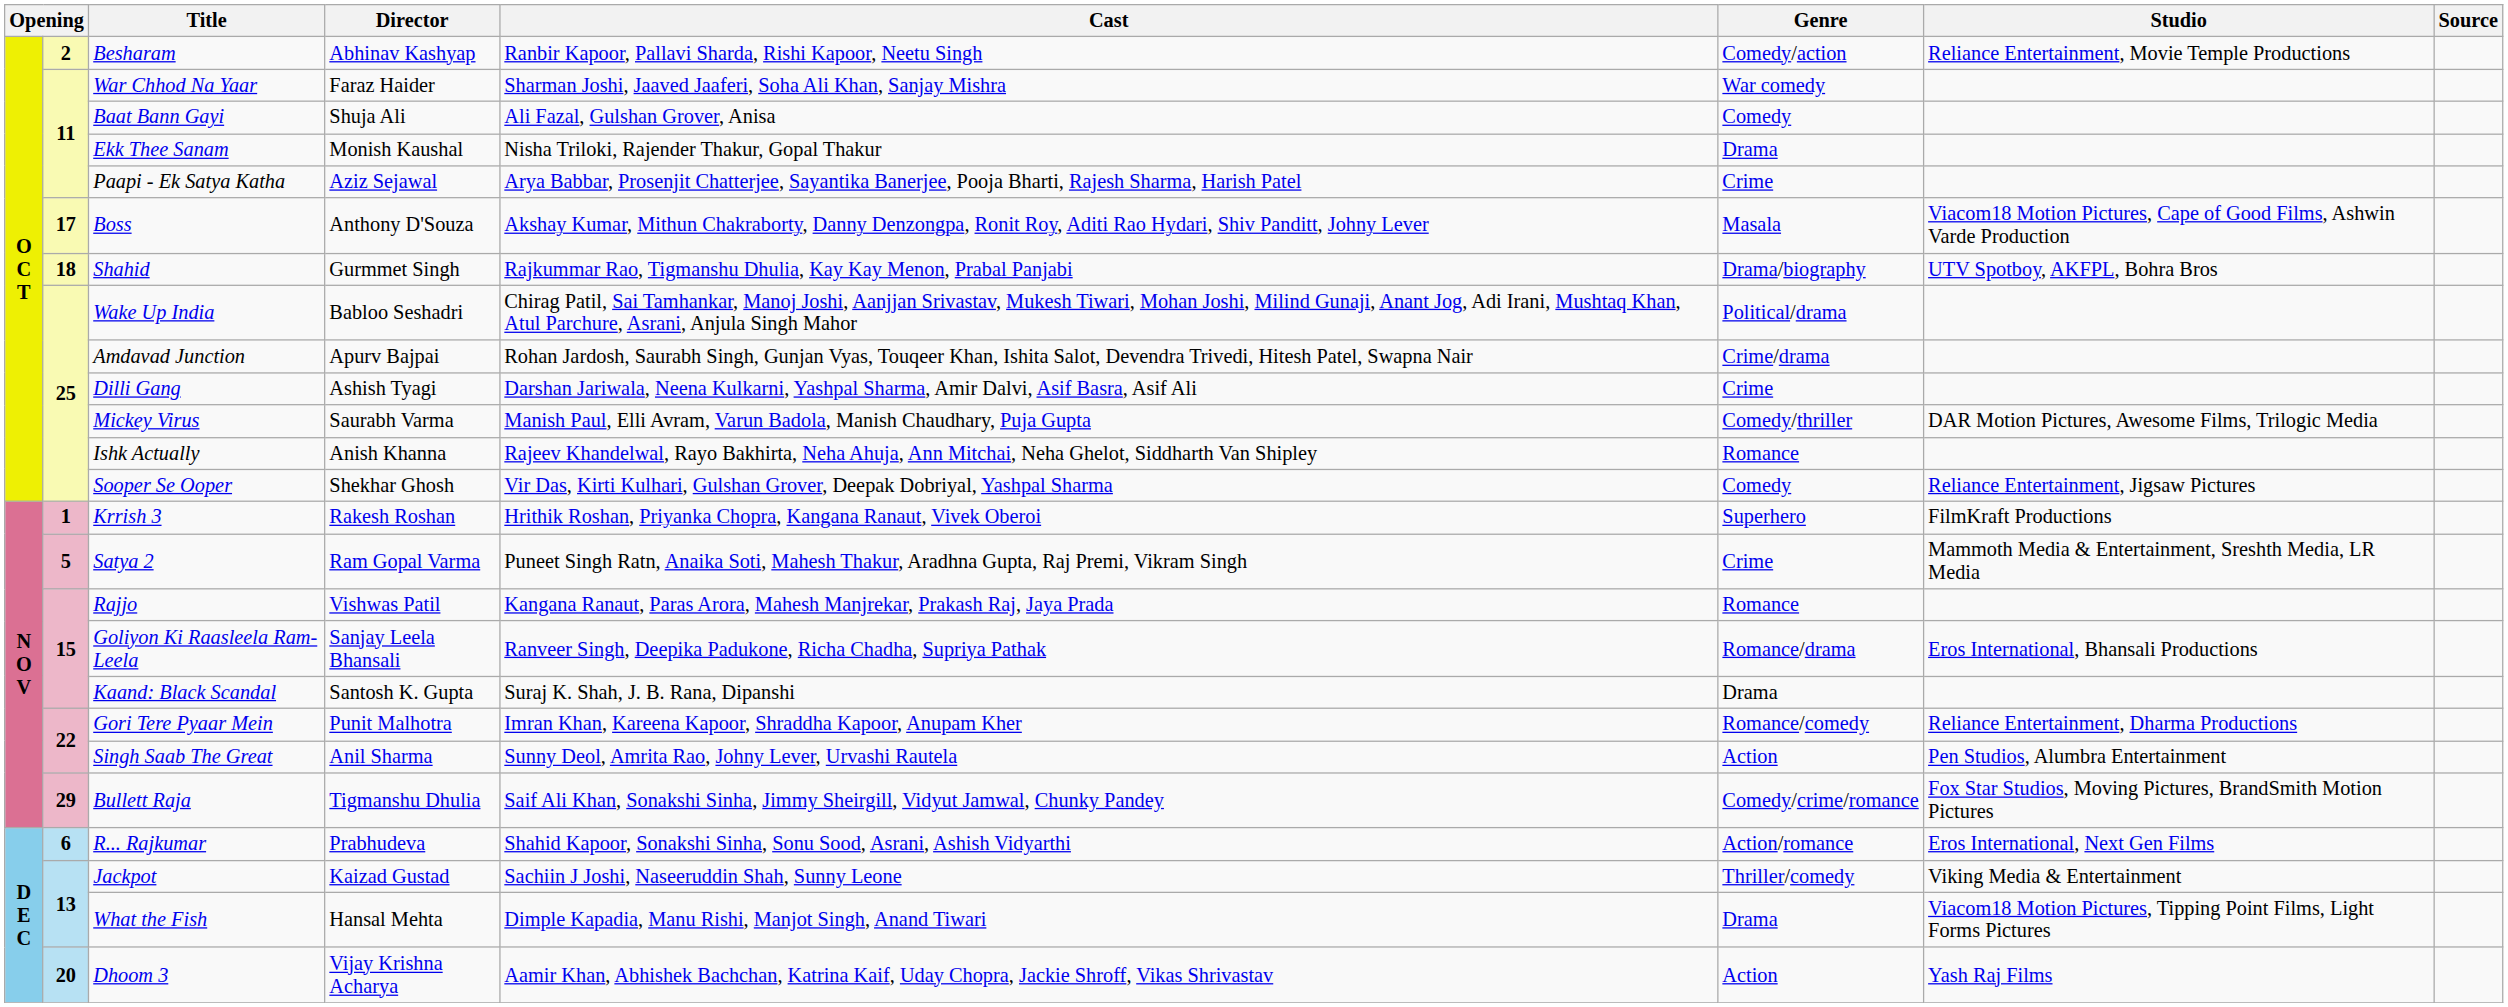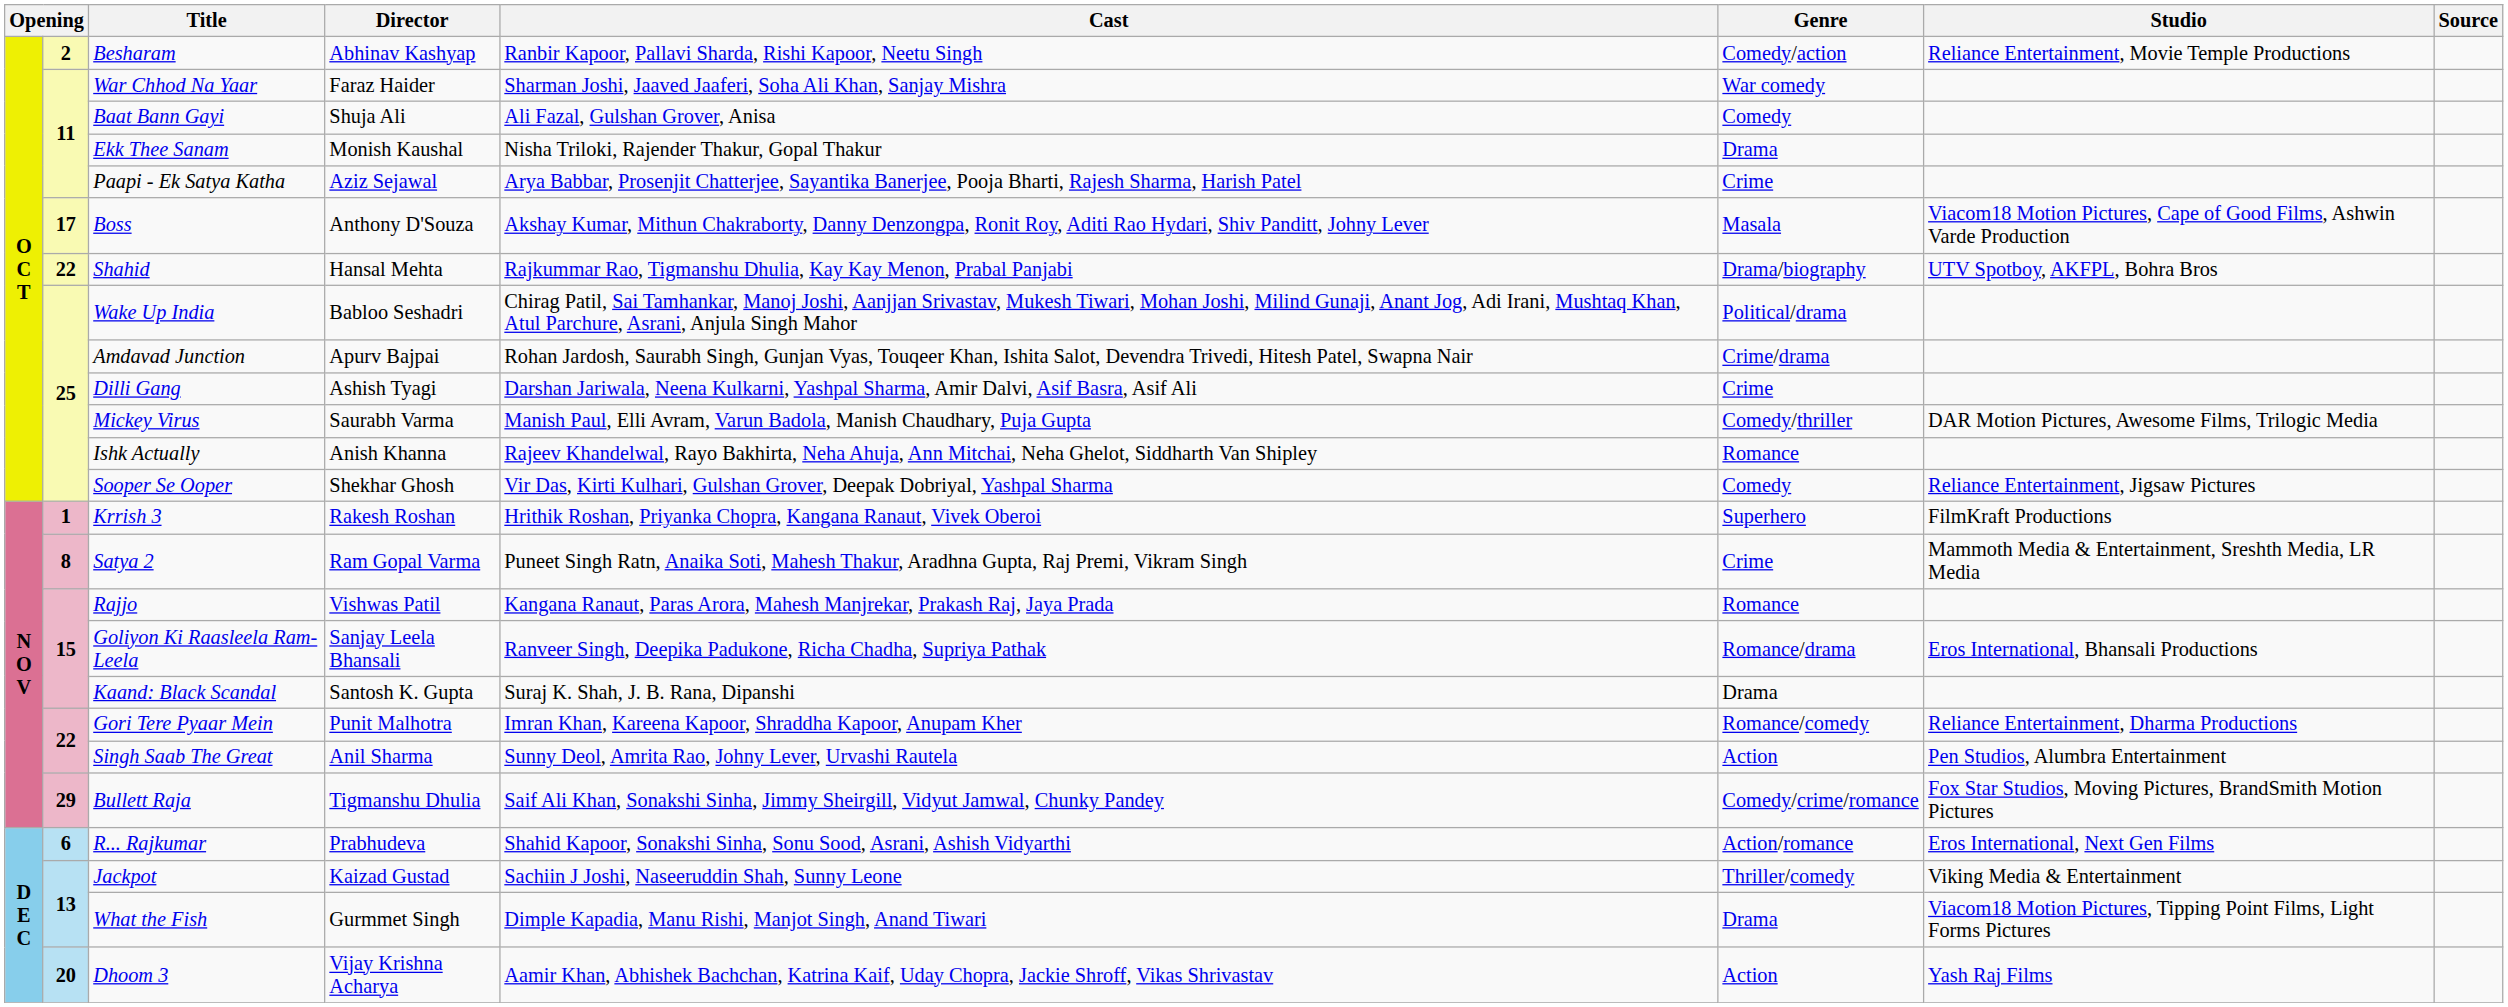(66, 269) 18 -> (66, 269) 22
(395, 269) Gurmmet Singh -> (386, 269) Hansal Mehta
(66, 561) 5 -> (66, 561) 8
(386, 919) Hansal Mehta -> (395, 919) Gurmmet Singh
